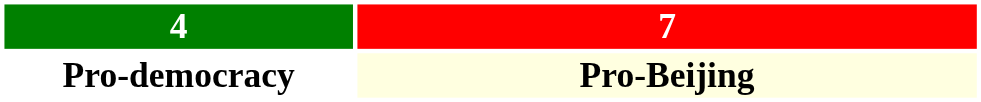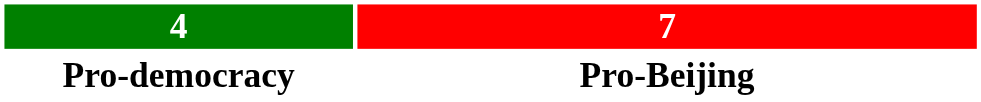(667, 74) lightyellow background -> (667, 74) no background
